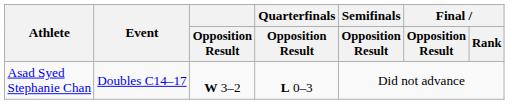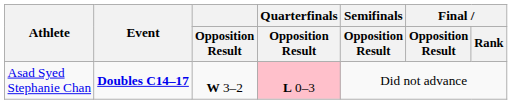(142, 80) normal -> (143, 80) bold
(297, 88) no background -> (299, 88) pink background
